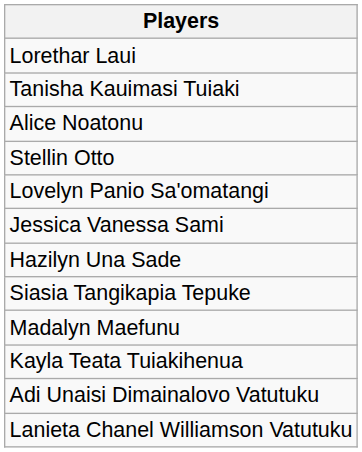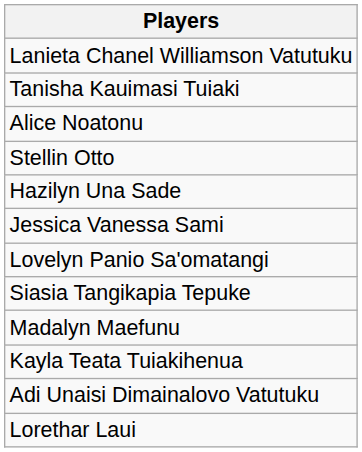(73, 55) Lorethar Laui -> (181, 55) Lanieta Chanel Williamson Vatutuku
(139, 191) Lovelyn Panio Sa'omatangi -> (95, 191) Hazilyn Una Sade
(95, 259) Hazilyn Una Sade -> (139, 259) Lovelyn Panio Sa'omatangi
(181, 429) Lanieta Chanel Williamson Vatutuku -> (73, 429) Lorethar Laui
